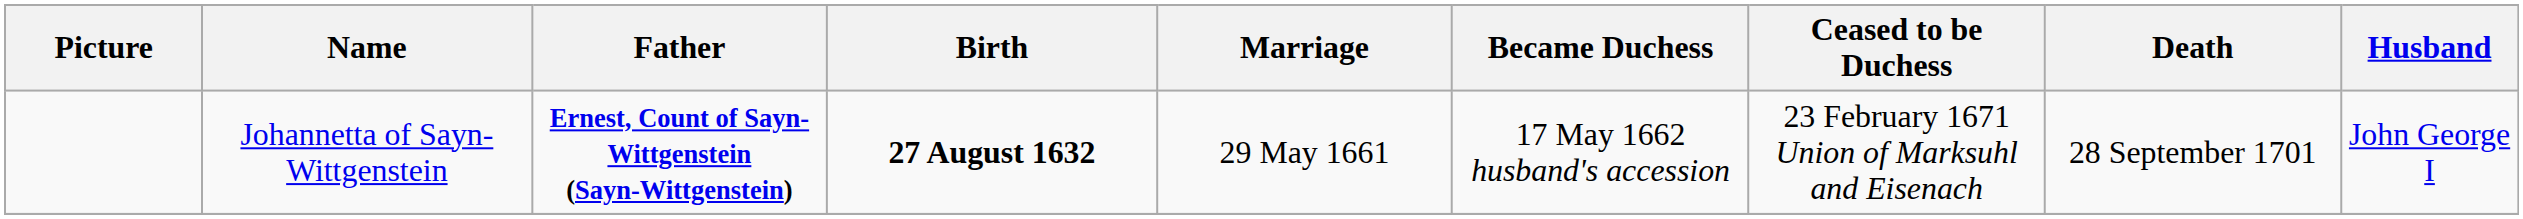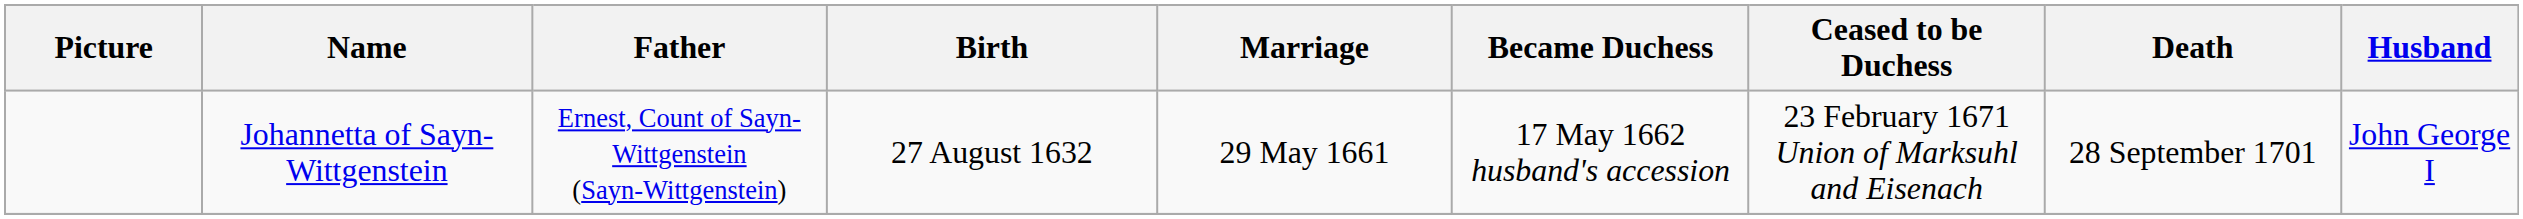(679, 151) bold -> (679, 153) normal
(992, 151) bold -> (992, 151) normal
